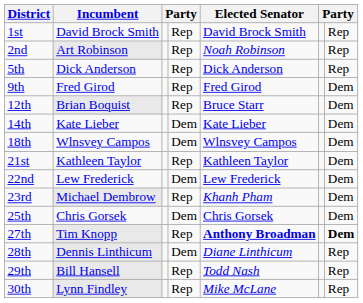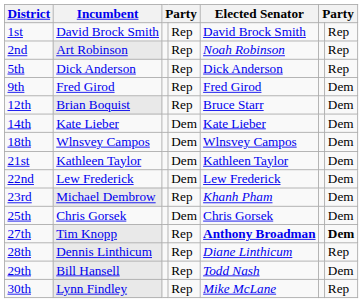(182, 160) Rep -> (184, 160) Dem
(184, 252) Dem -> (182, 252) Rep
(339, 270) Rep -> (341, 270) Dem
